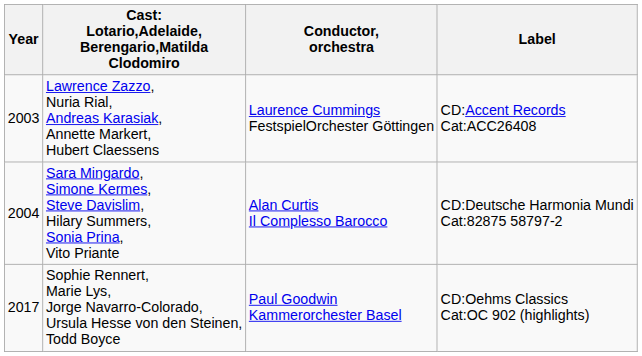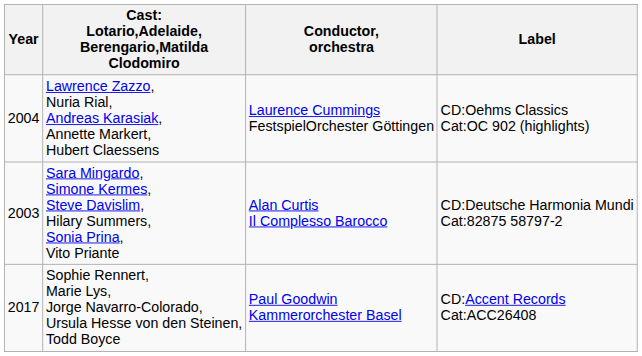(24, 118) 2003 -> (24, 118) 2004
(503, 118) CD:Accent Records Cat:ACC26408 -> (515, 118) CD:Oehms Classics Cat:OC 902 (highlights)
(24, 213) 2004 -> (24, 213) 2003
(515, 307) CD:Oehms Classics Cat:OC 902 (highlights) -> (503, 307) CD:Accent Records Cat:ACC26408
